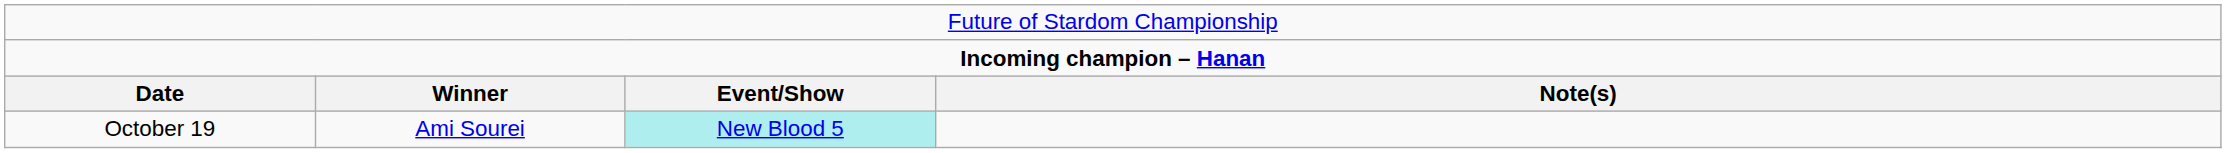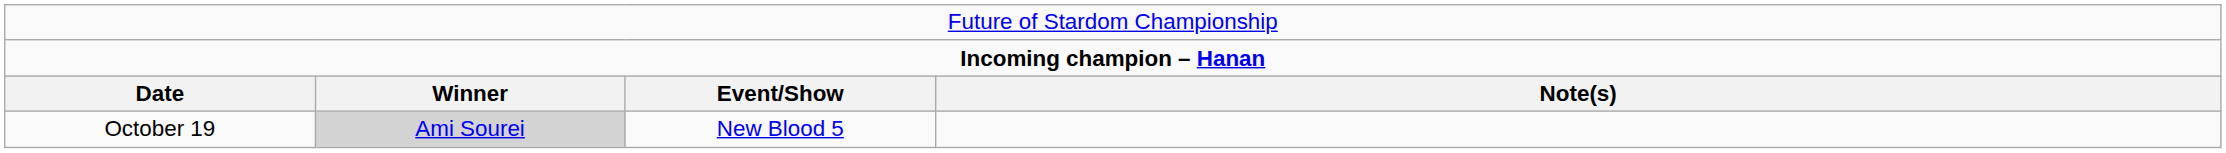(470, 128) no background -> (470, 128) lightgrey background
(780, 128) paleturquoise background -> (780, 128) no background
